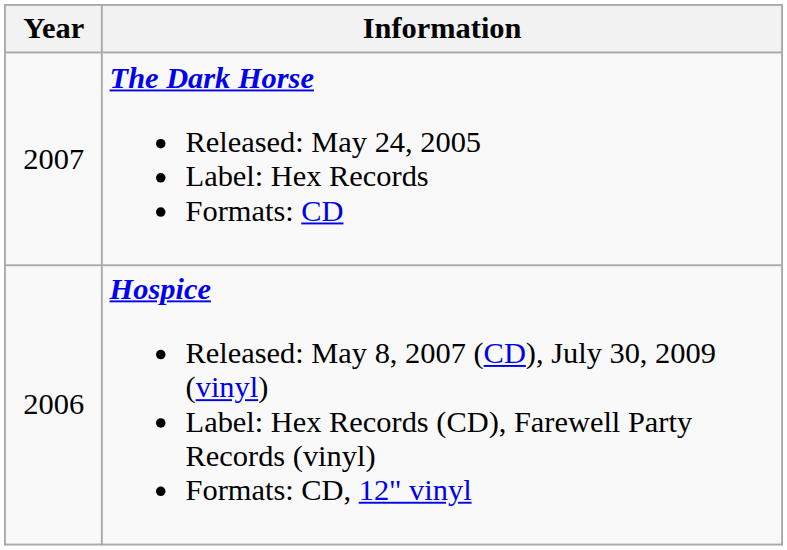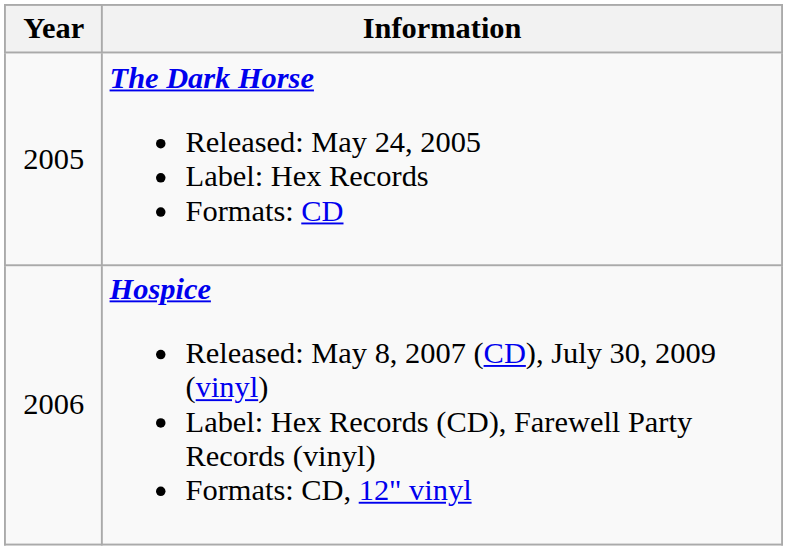(54, 158) 2007 -> (54, 158) 2005
